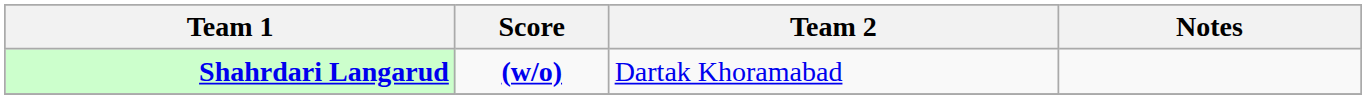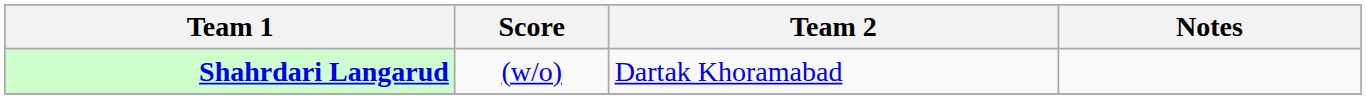(532, 71) bold -> (532, 71) normal
